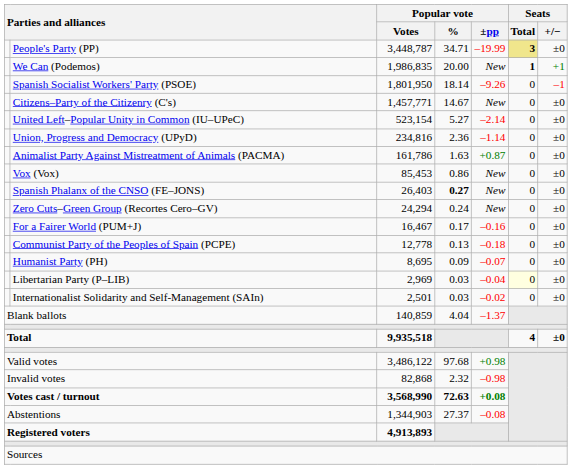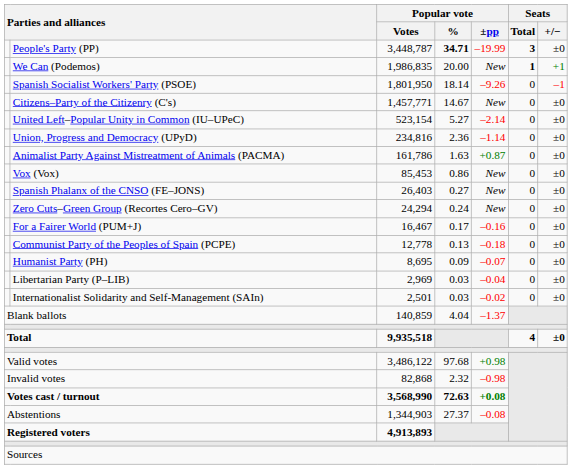(456, 48) normal -> (456, 48) bold
(532, 48) khaki background -> (532, 48) no background
(459, 191) bold -> (459, 191) normal
(532, 279) lightyellow background -> (532, 279) no background
